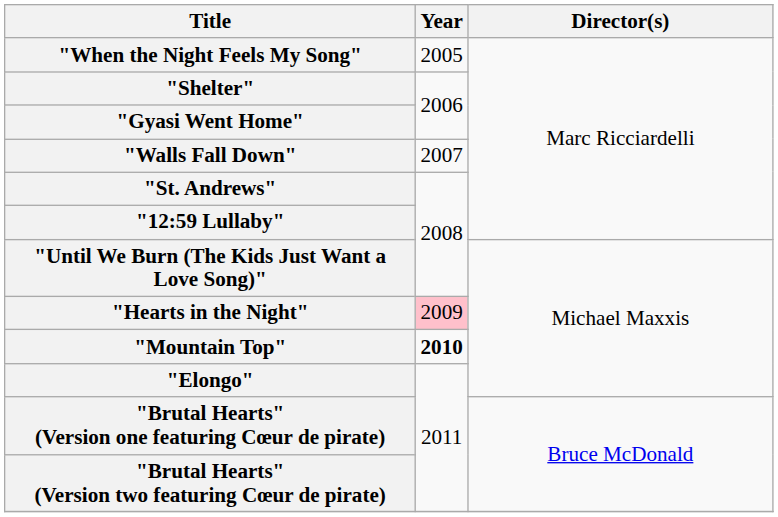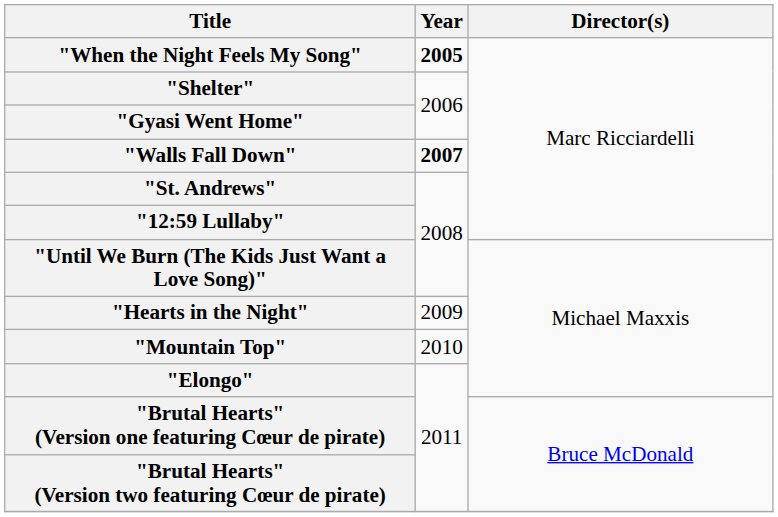(442, 54) normal -> (442, 54) bold
(442, 155) normal -> (442, 155) bold
(442, 312) pink background -> (442, 312) no background
(442, 346) bold -> (442, 346) normal
